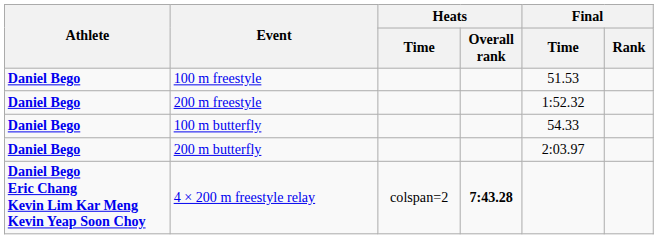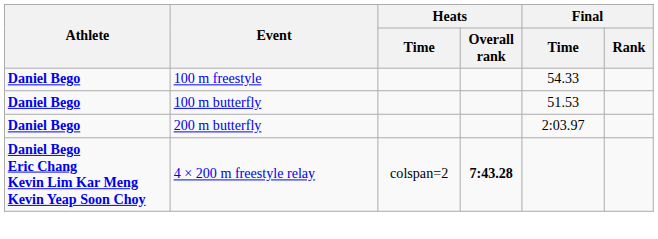(563, 79) 51.53 -> (563, 79) 54.33
- row: (218, 103)
(563, 126) 54.33 -> (563, 103) 51.53
